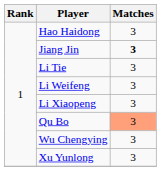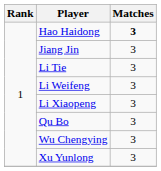(133, 31) normal -> (133, 31) bold
(133, 49) bold -> (133, 49) normal
(133, 121) lightsalmon background -> (133, 121) no background
